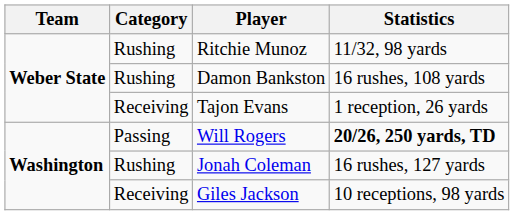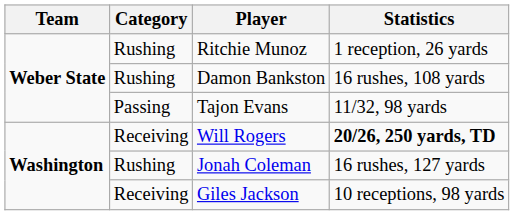(390, 48) 11/32, 98 yards -> (411, 48) 1 reception, 26 yards
(151, 107) Receiving -> (142, 107) Passing
(411, 107) 1 reception, 26 yards -> (390, 107) 11/32, 98 yards
(142, 136) Passing -> (151, 136) Receiving
